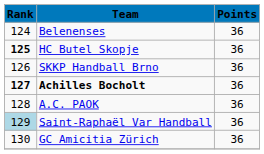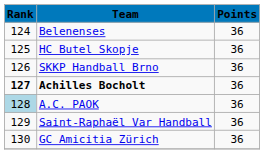(20, 49) bold -> (20, 49) normal
(20, 103) no background -> (20, 103) lightblue background
(20, 121) lightblue background -> (20, 121) no background
